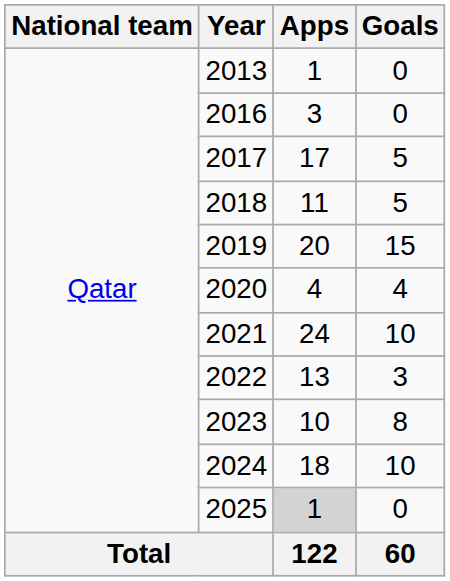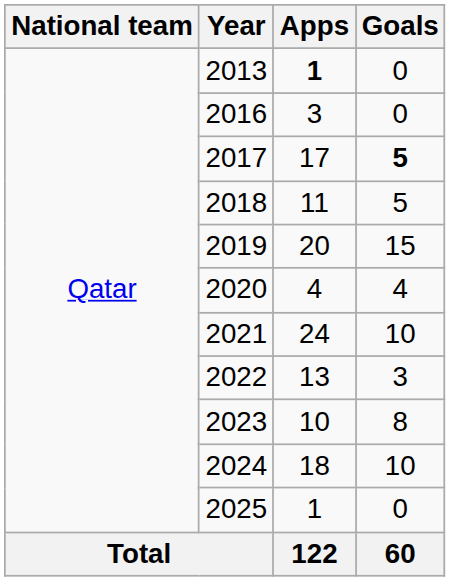(314, 70) normal -> (314, 70) bold
(400, 158) normal -> (400, 158) bold
(314, 509) lightgrey background -> (314, 509) no background
